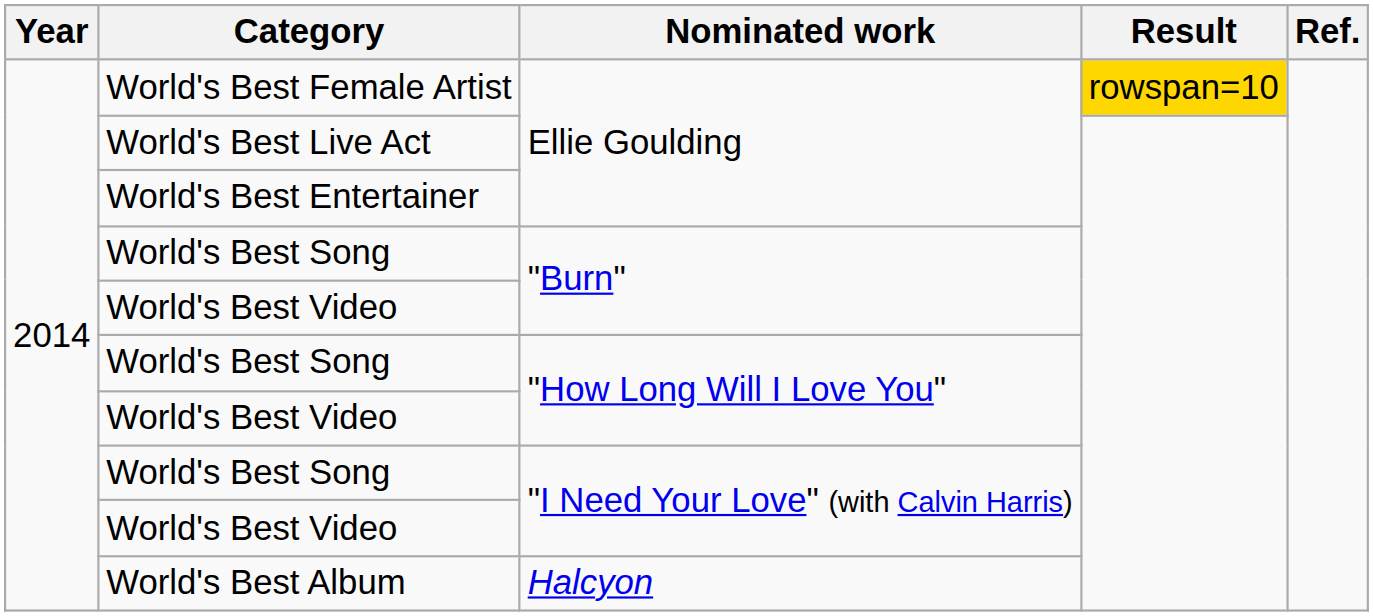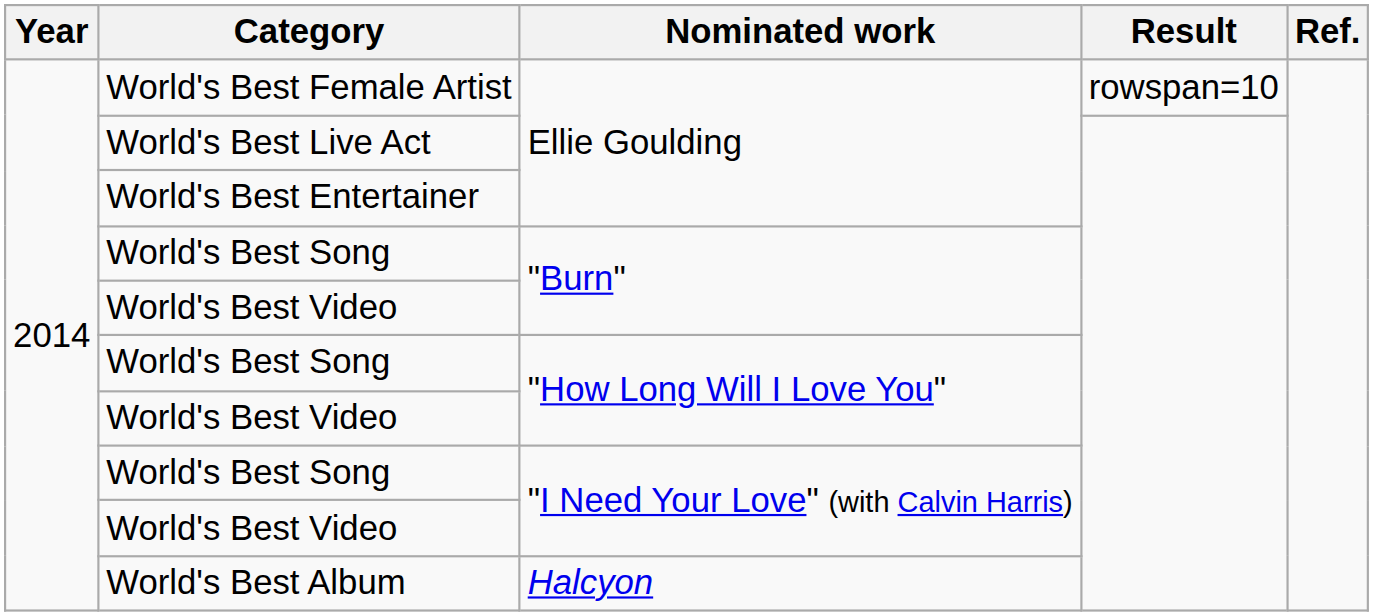(1184, 87) gold background -> (1184, 87) no background
